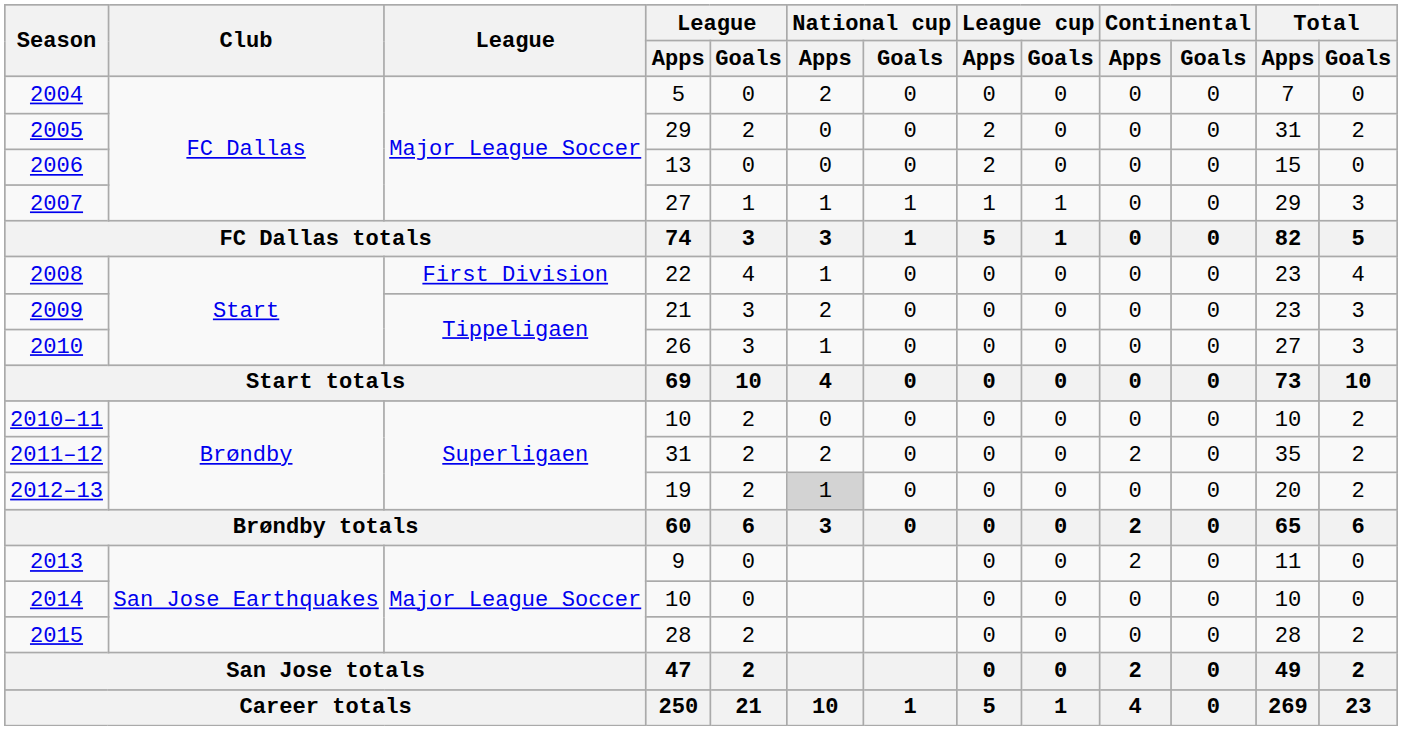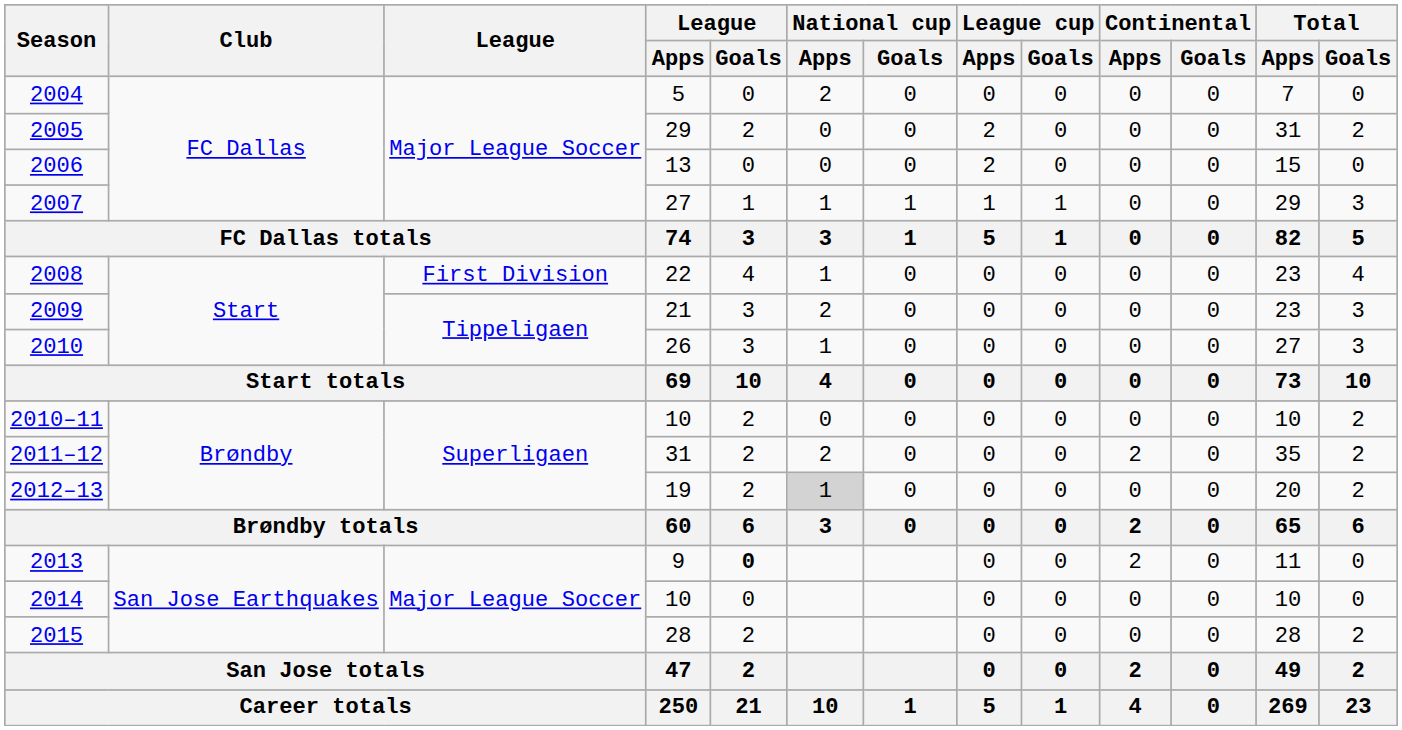(748, 563) normal -> (748, 563) bold
